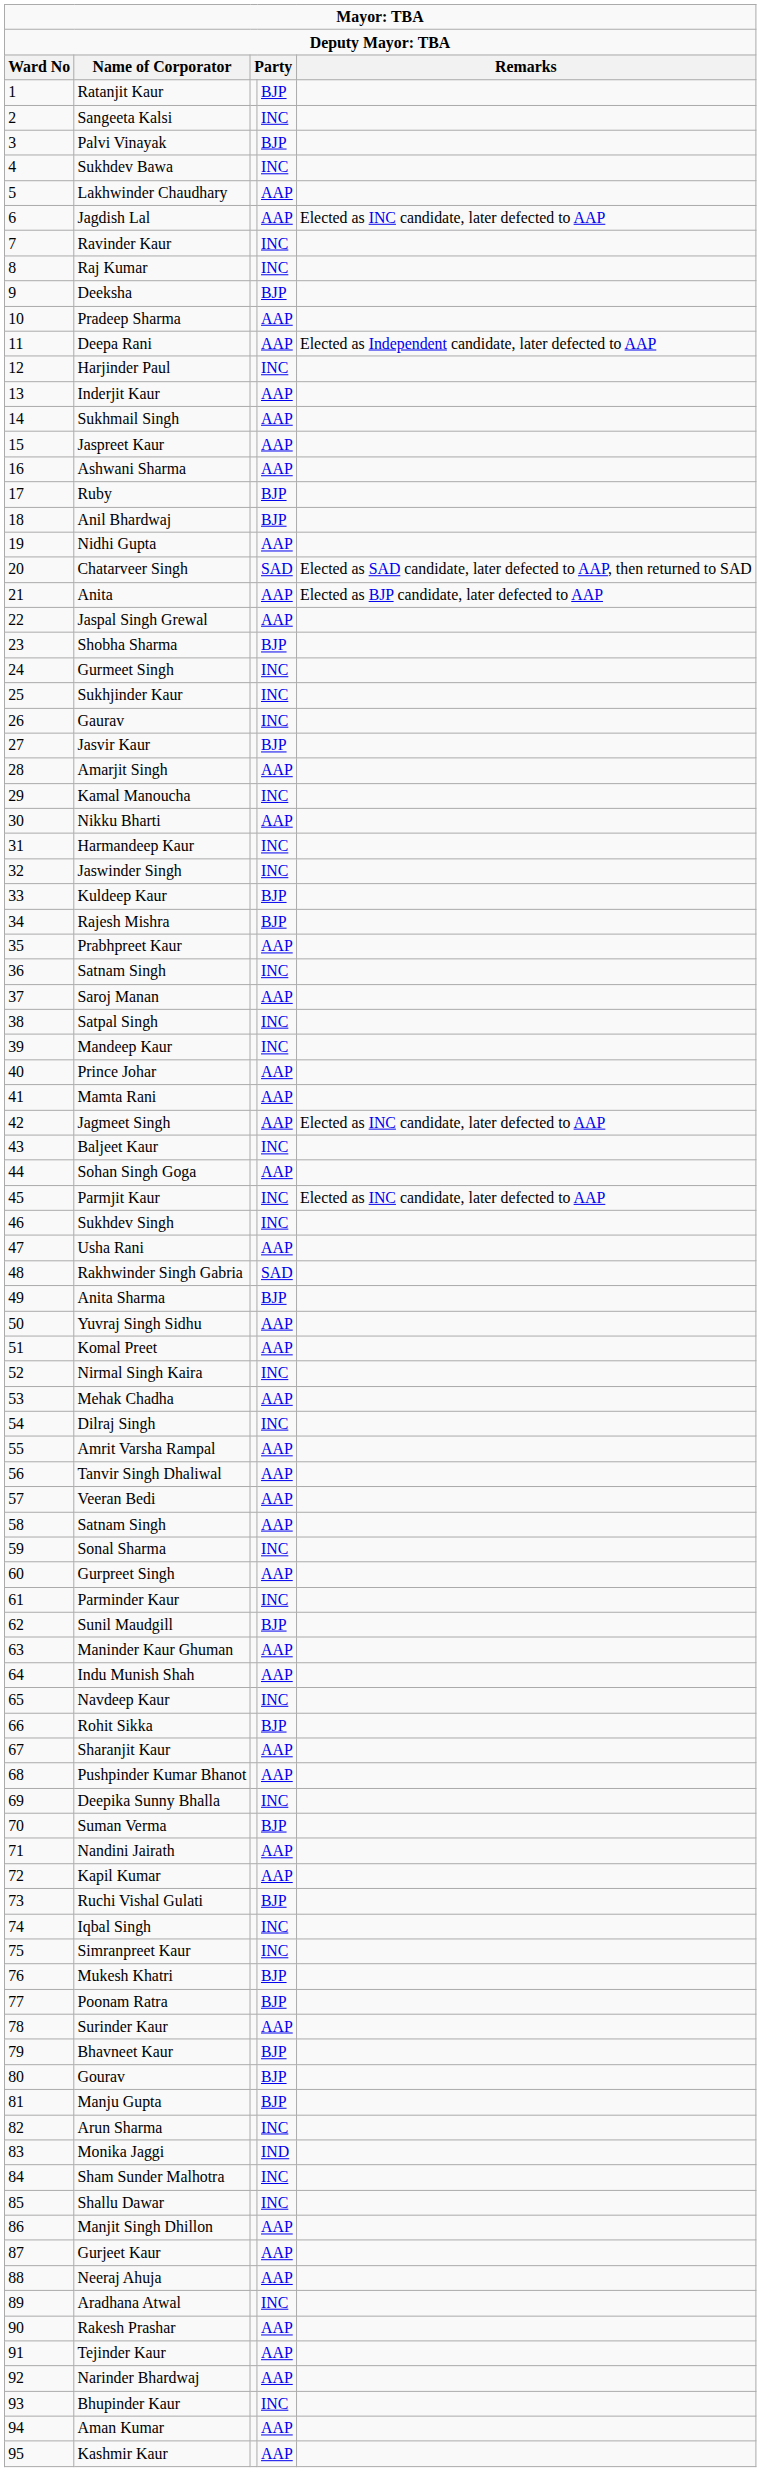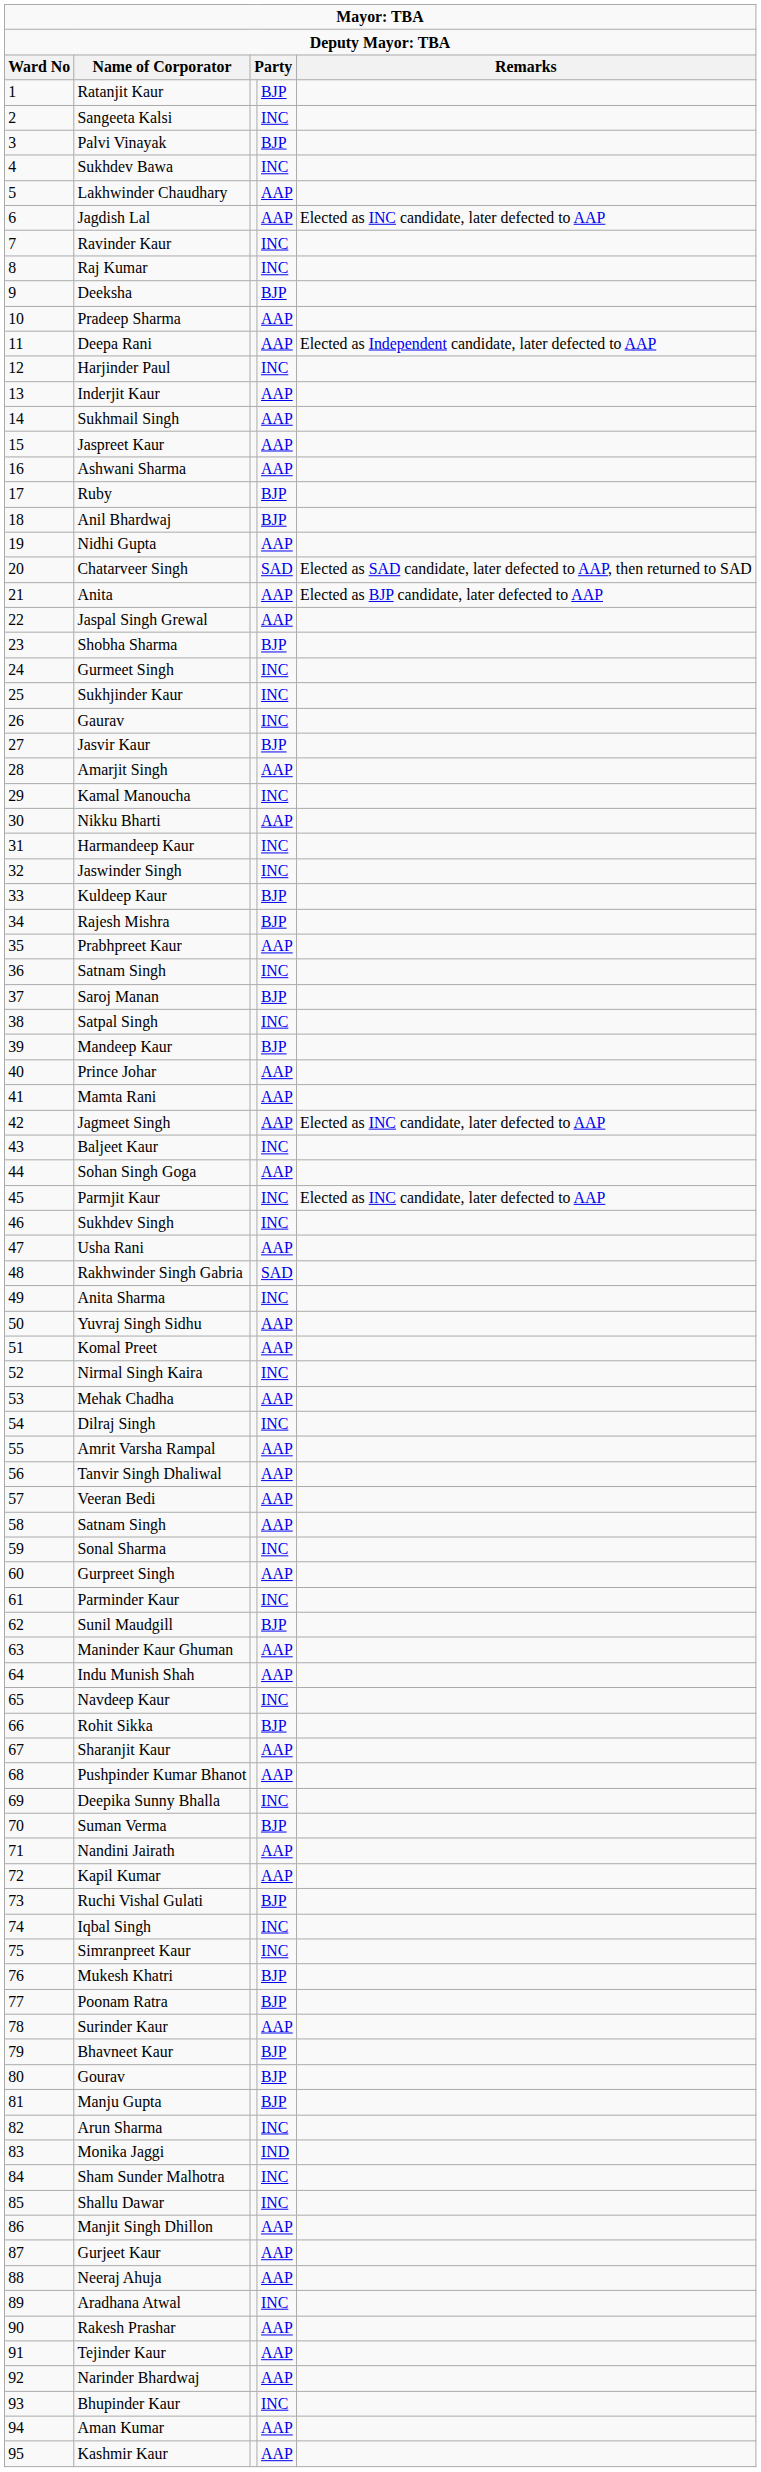(277, 996) AAP -> (274, 996) BJP
(275, 1047) INC -> (274, 1047) BJP
(274, 1298) BJP -> (275, 1298) INC
